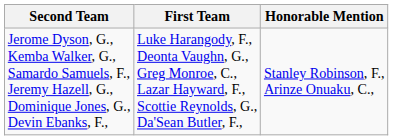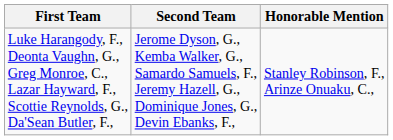columns swapped: (197, 16) <-> (69, 16)
